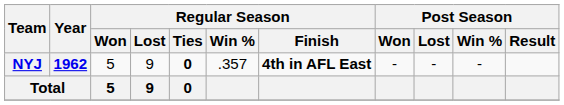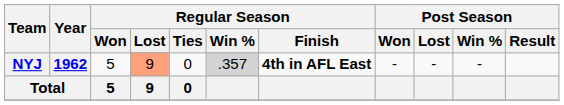(150, 65) no background -> (150, 65) lightsalmon background
(188, 65) bold -> (188, 65) normal
(232, 65) no background -> (232, 65) lightgrey background
